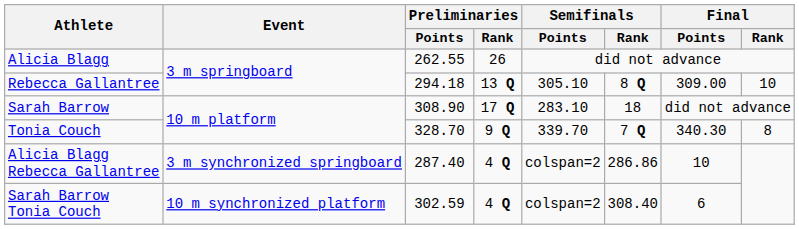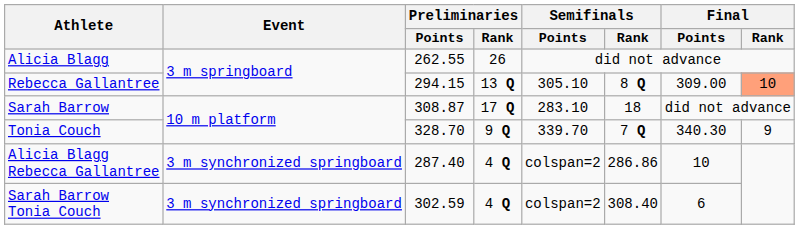(439, 84) 294.18 -> (439, 84) 294.15
(768, 84) no background -> (768, 84) lightsalmon background
(439, 108) 308.90 -> (439, 108) 308.87
(768, 131) 8 -> (768, 131) 9
(276, 204) 10 m synchronized platform -> (284, 204) 3 m synchronized springboard
